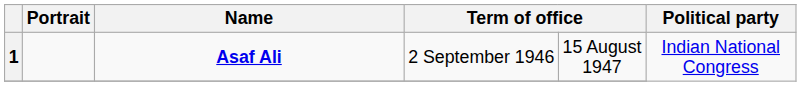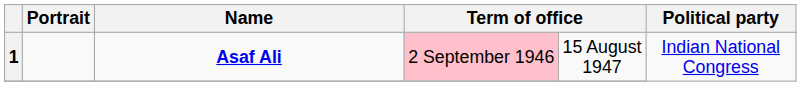(481, 56) no background -> (481, 56) pink background
